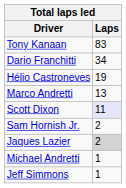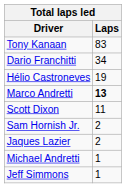(101, 93) normal -> (101, 93) bold
(100, 110) lavender background -> (100, 110) no background
(98, 142) lightgrey background -> (98, 142) no background
